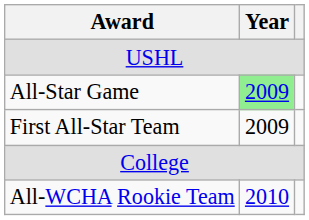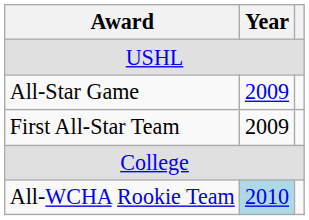(267, 92) lightgreen background -> (267, 92) no background
(267, 197) no background -> (267, 197) lightblue background
